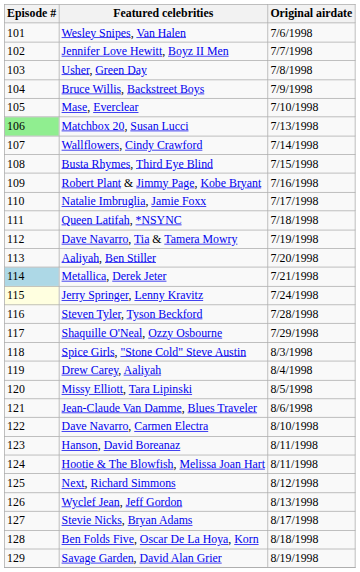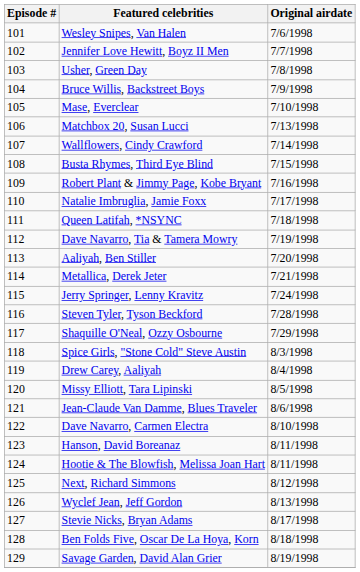(16, 126) lightgreen background -> (16, 126) no background
(16, 276) lightblue background -> (16, 276) no background
(16, 295) lightyellow background -> (16, 295) no background
